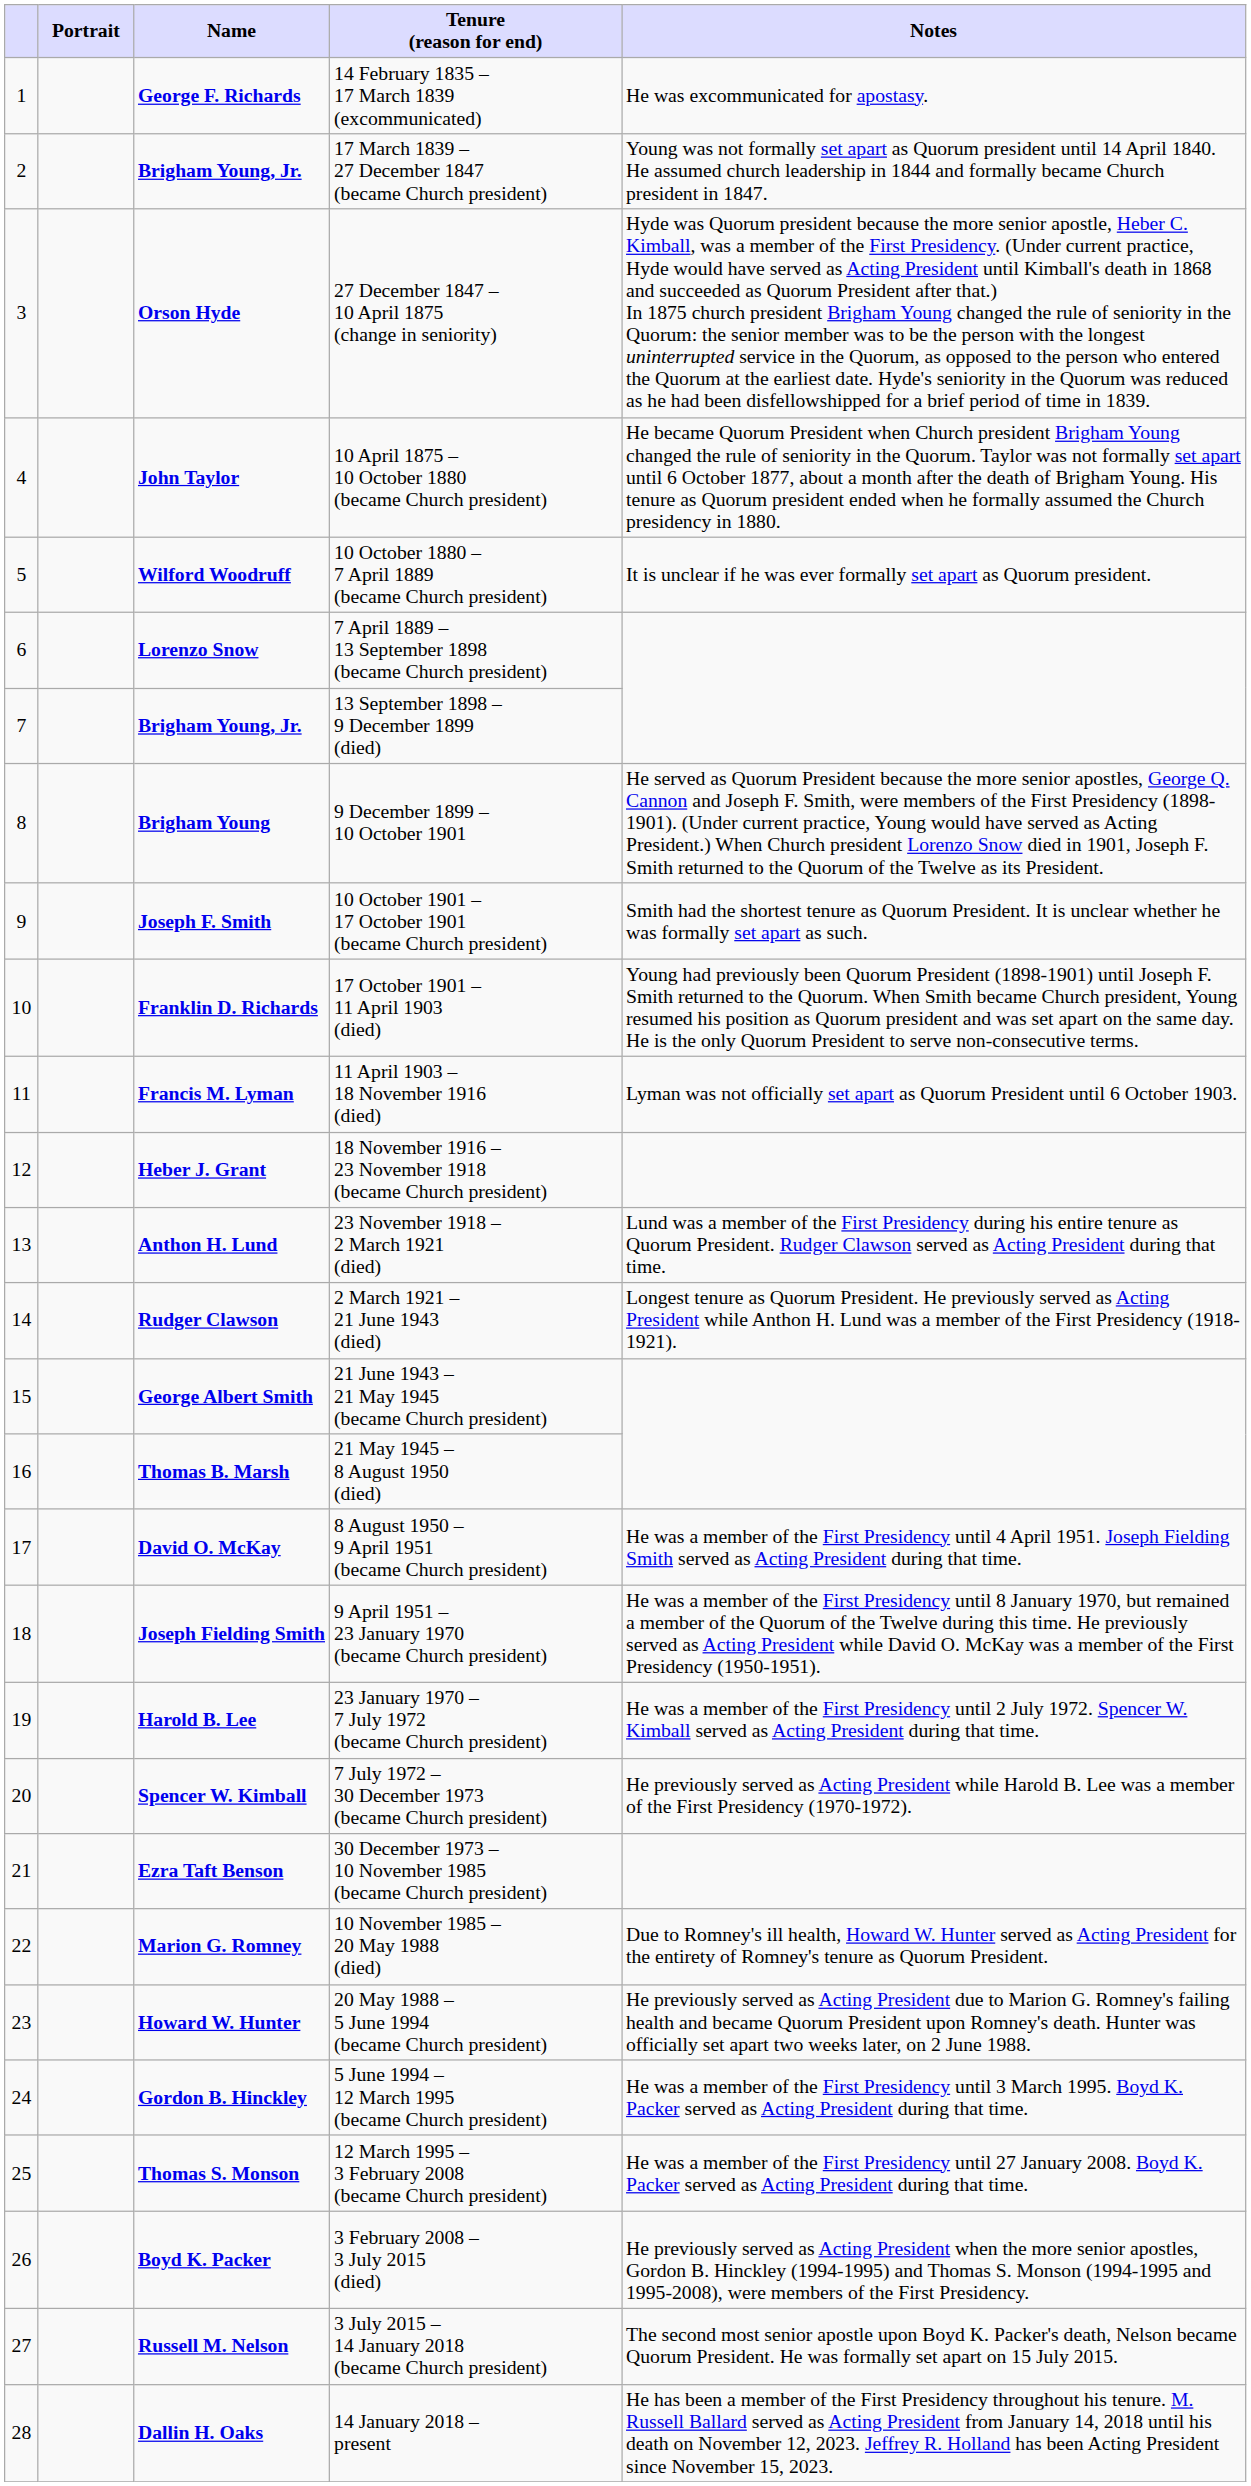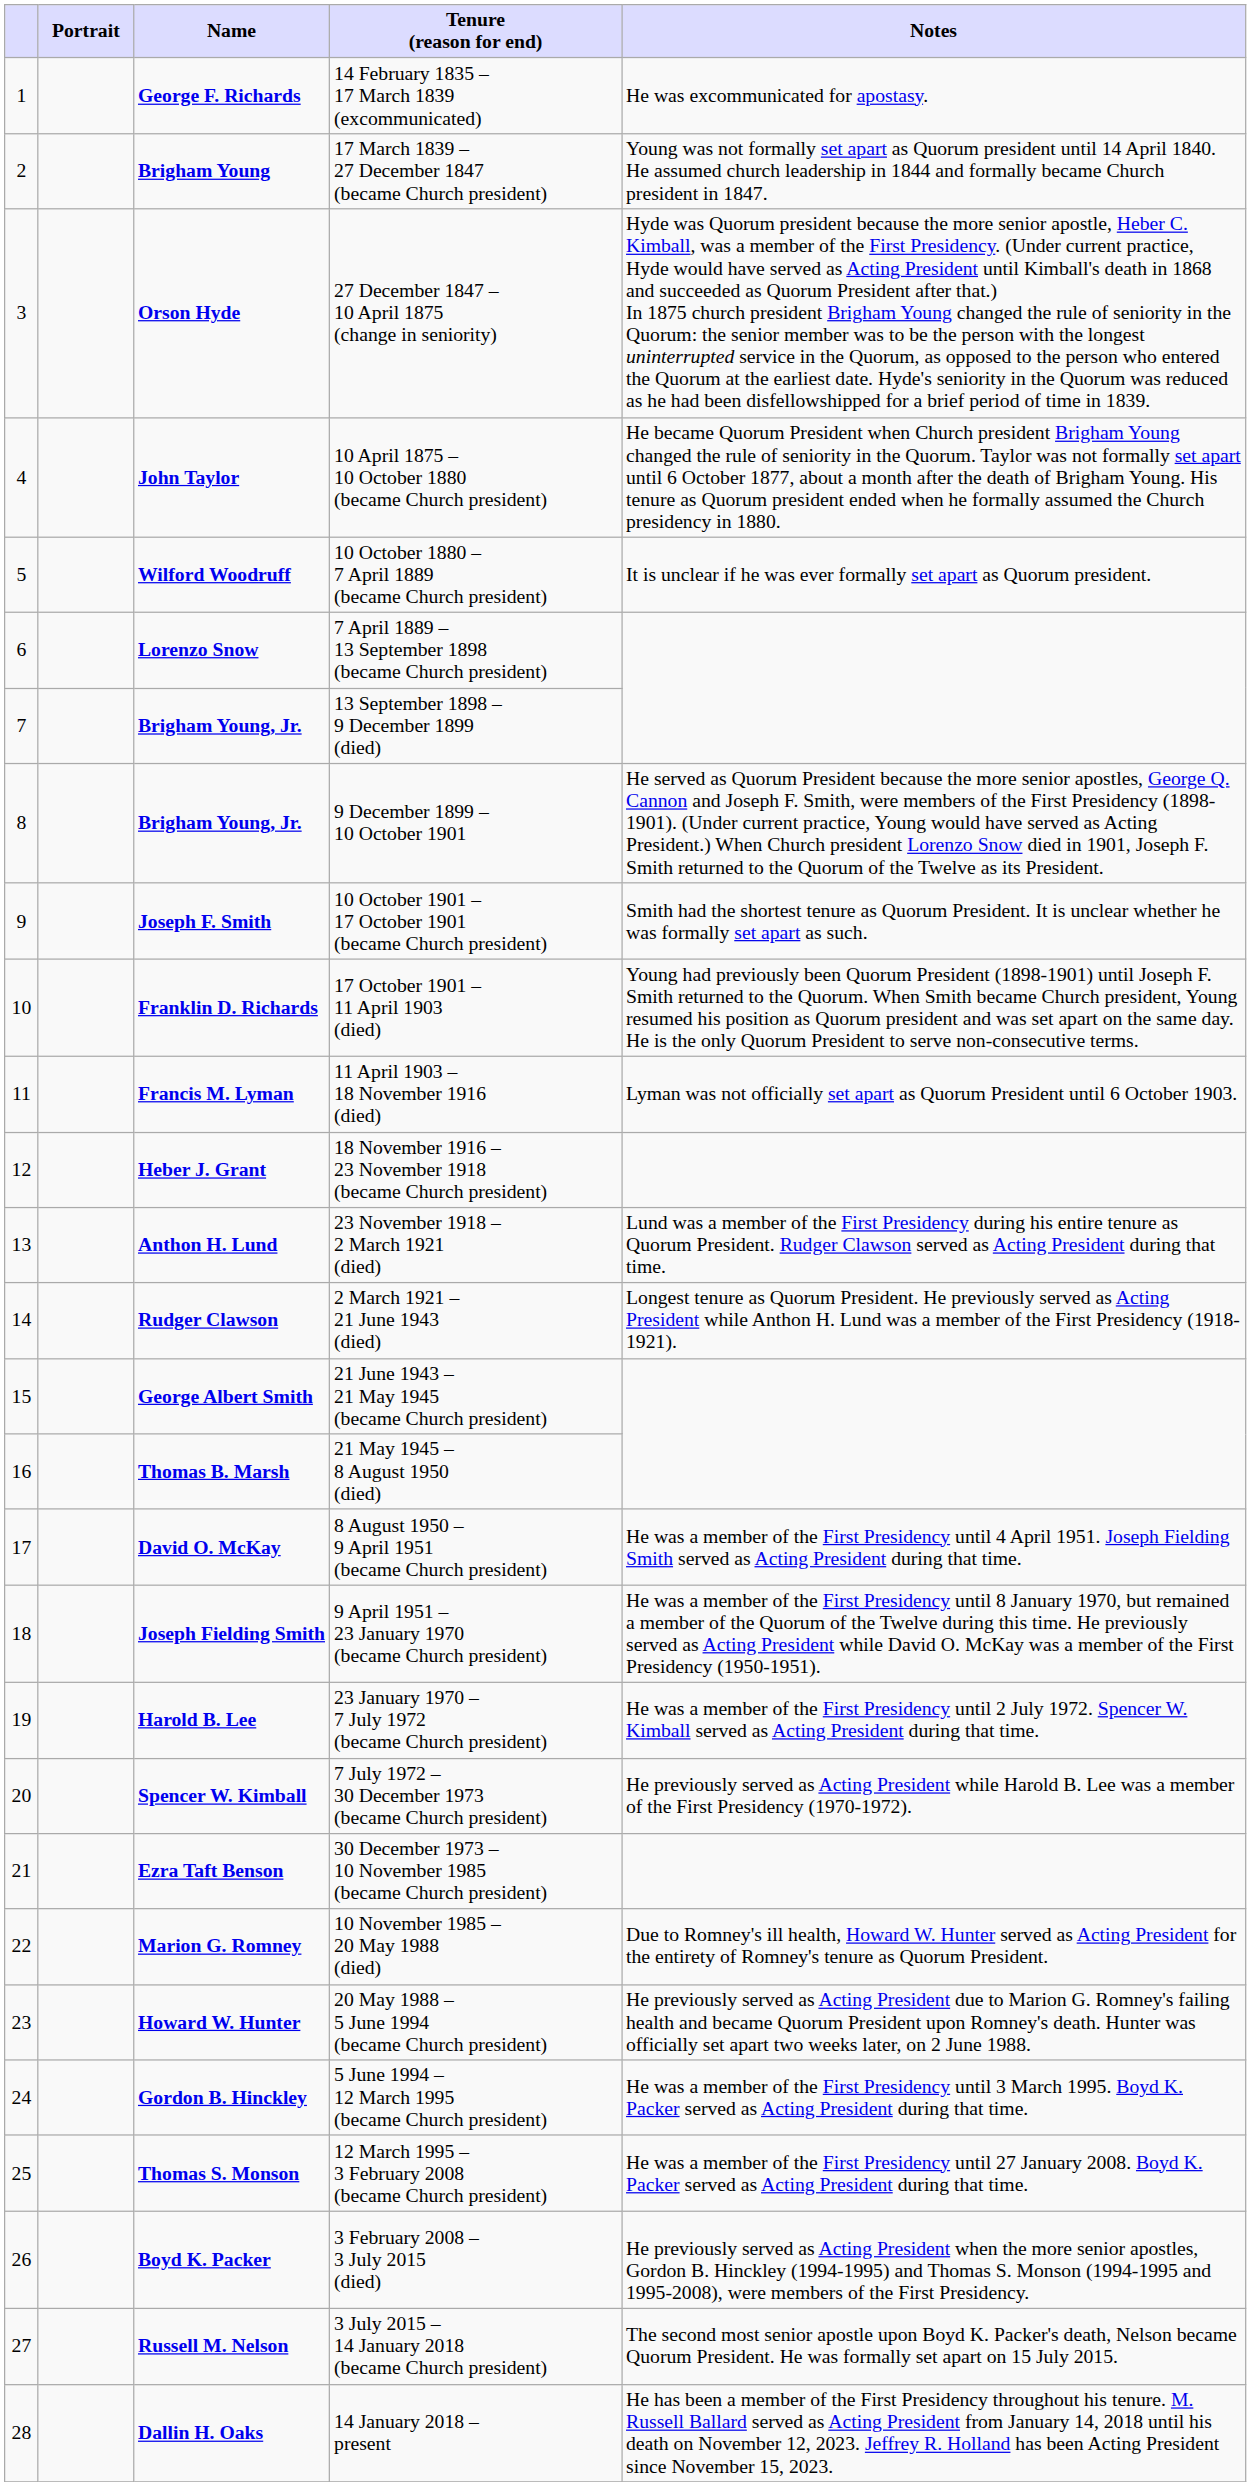(220, 171) Brigham Young, Jr. -> (204, 171) Brigham Young
(204, 823) Brigham Young -> (220, 823) Brigham Young, Jr.
